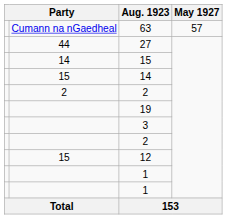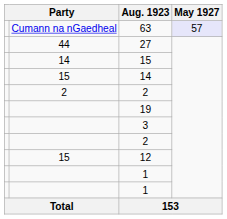(197, 29) no background -> (197, 29) lavender background
